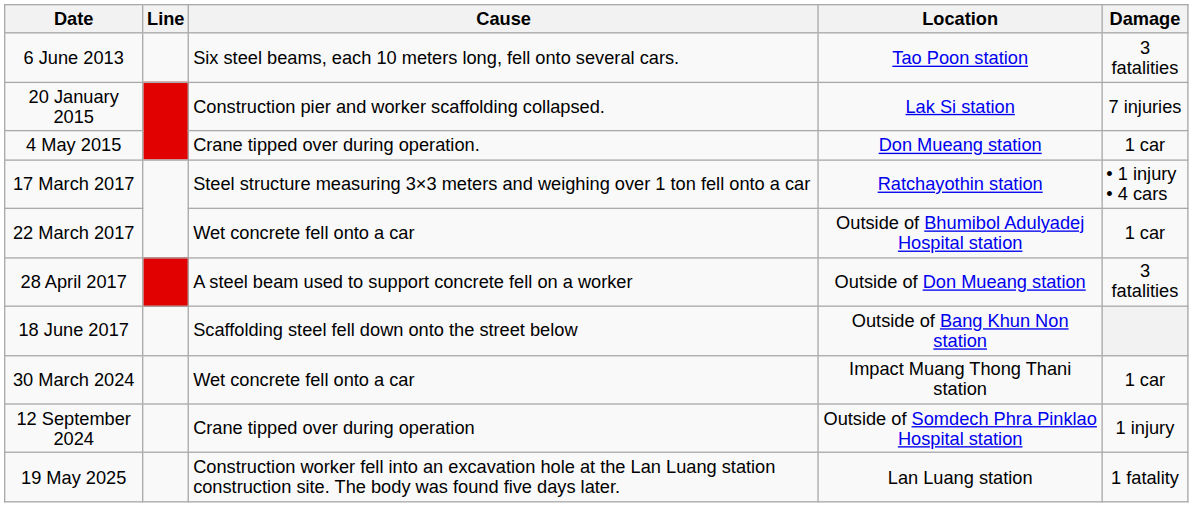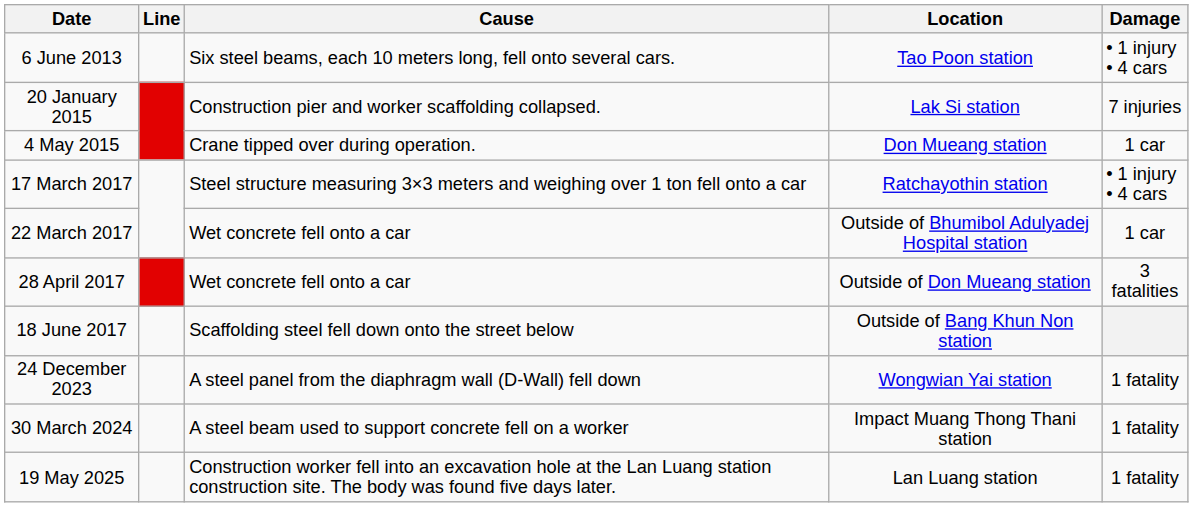(1145, 58) 3 fatalities -> (1141, 58) • 1 injury • 4 cars
(413, 282) A steel beam used to support concrete fell on a worker -> (300, 282) Wet concrete fell onto a car
+ row: (72, 379)
(304, 379) Wet concrete fell onto a car -> (409, 428) A steel beam used to support concrete fell on a worker
(1145, 379) 1 car -> (1145, 428) 1 fatality
- row: (74, 428)
